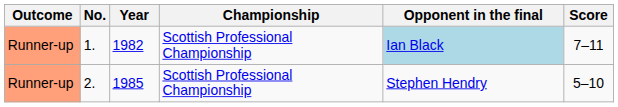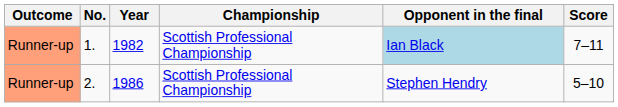(128, 83) 1985 -> (128, 83) 1986
